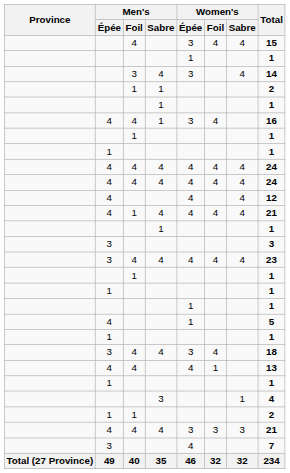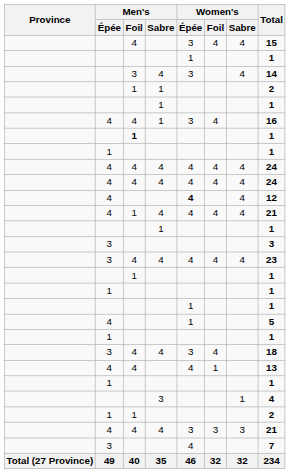(134, 136) normal -> (134, 136) bold
(191, 197) normal -> (191, 197) bold
